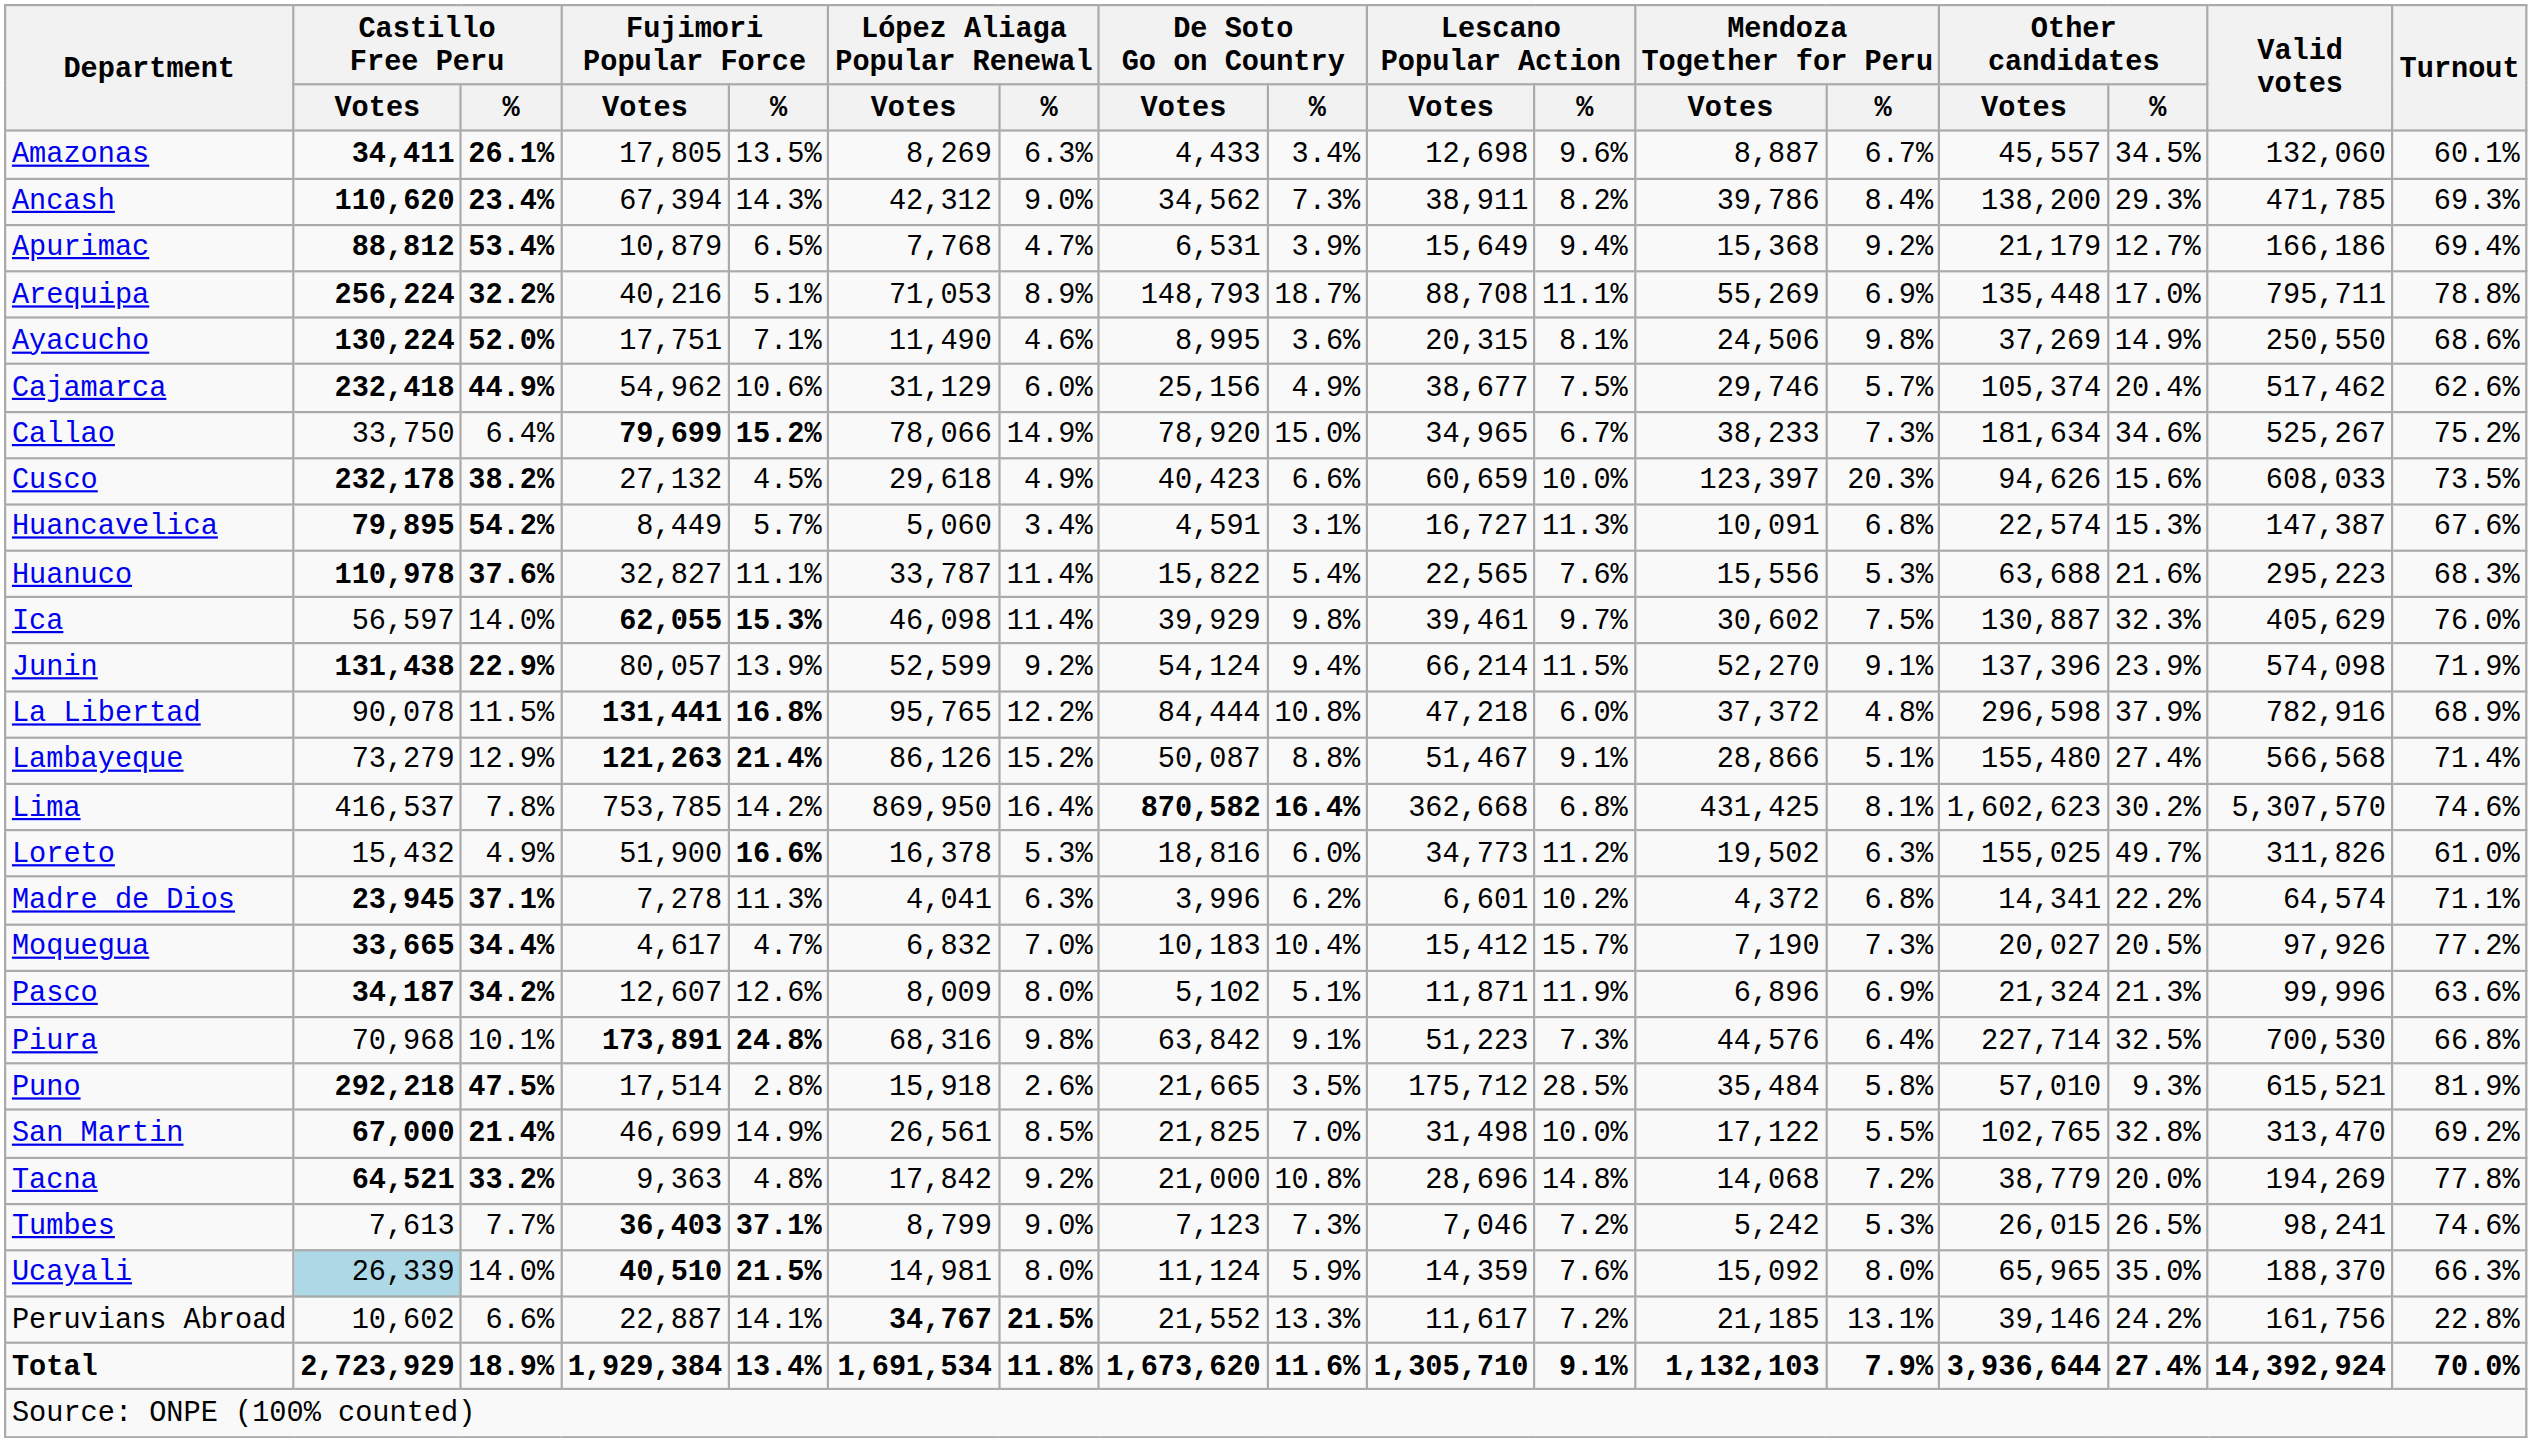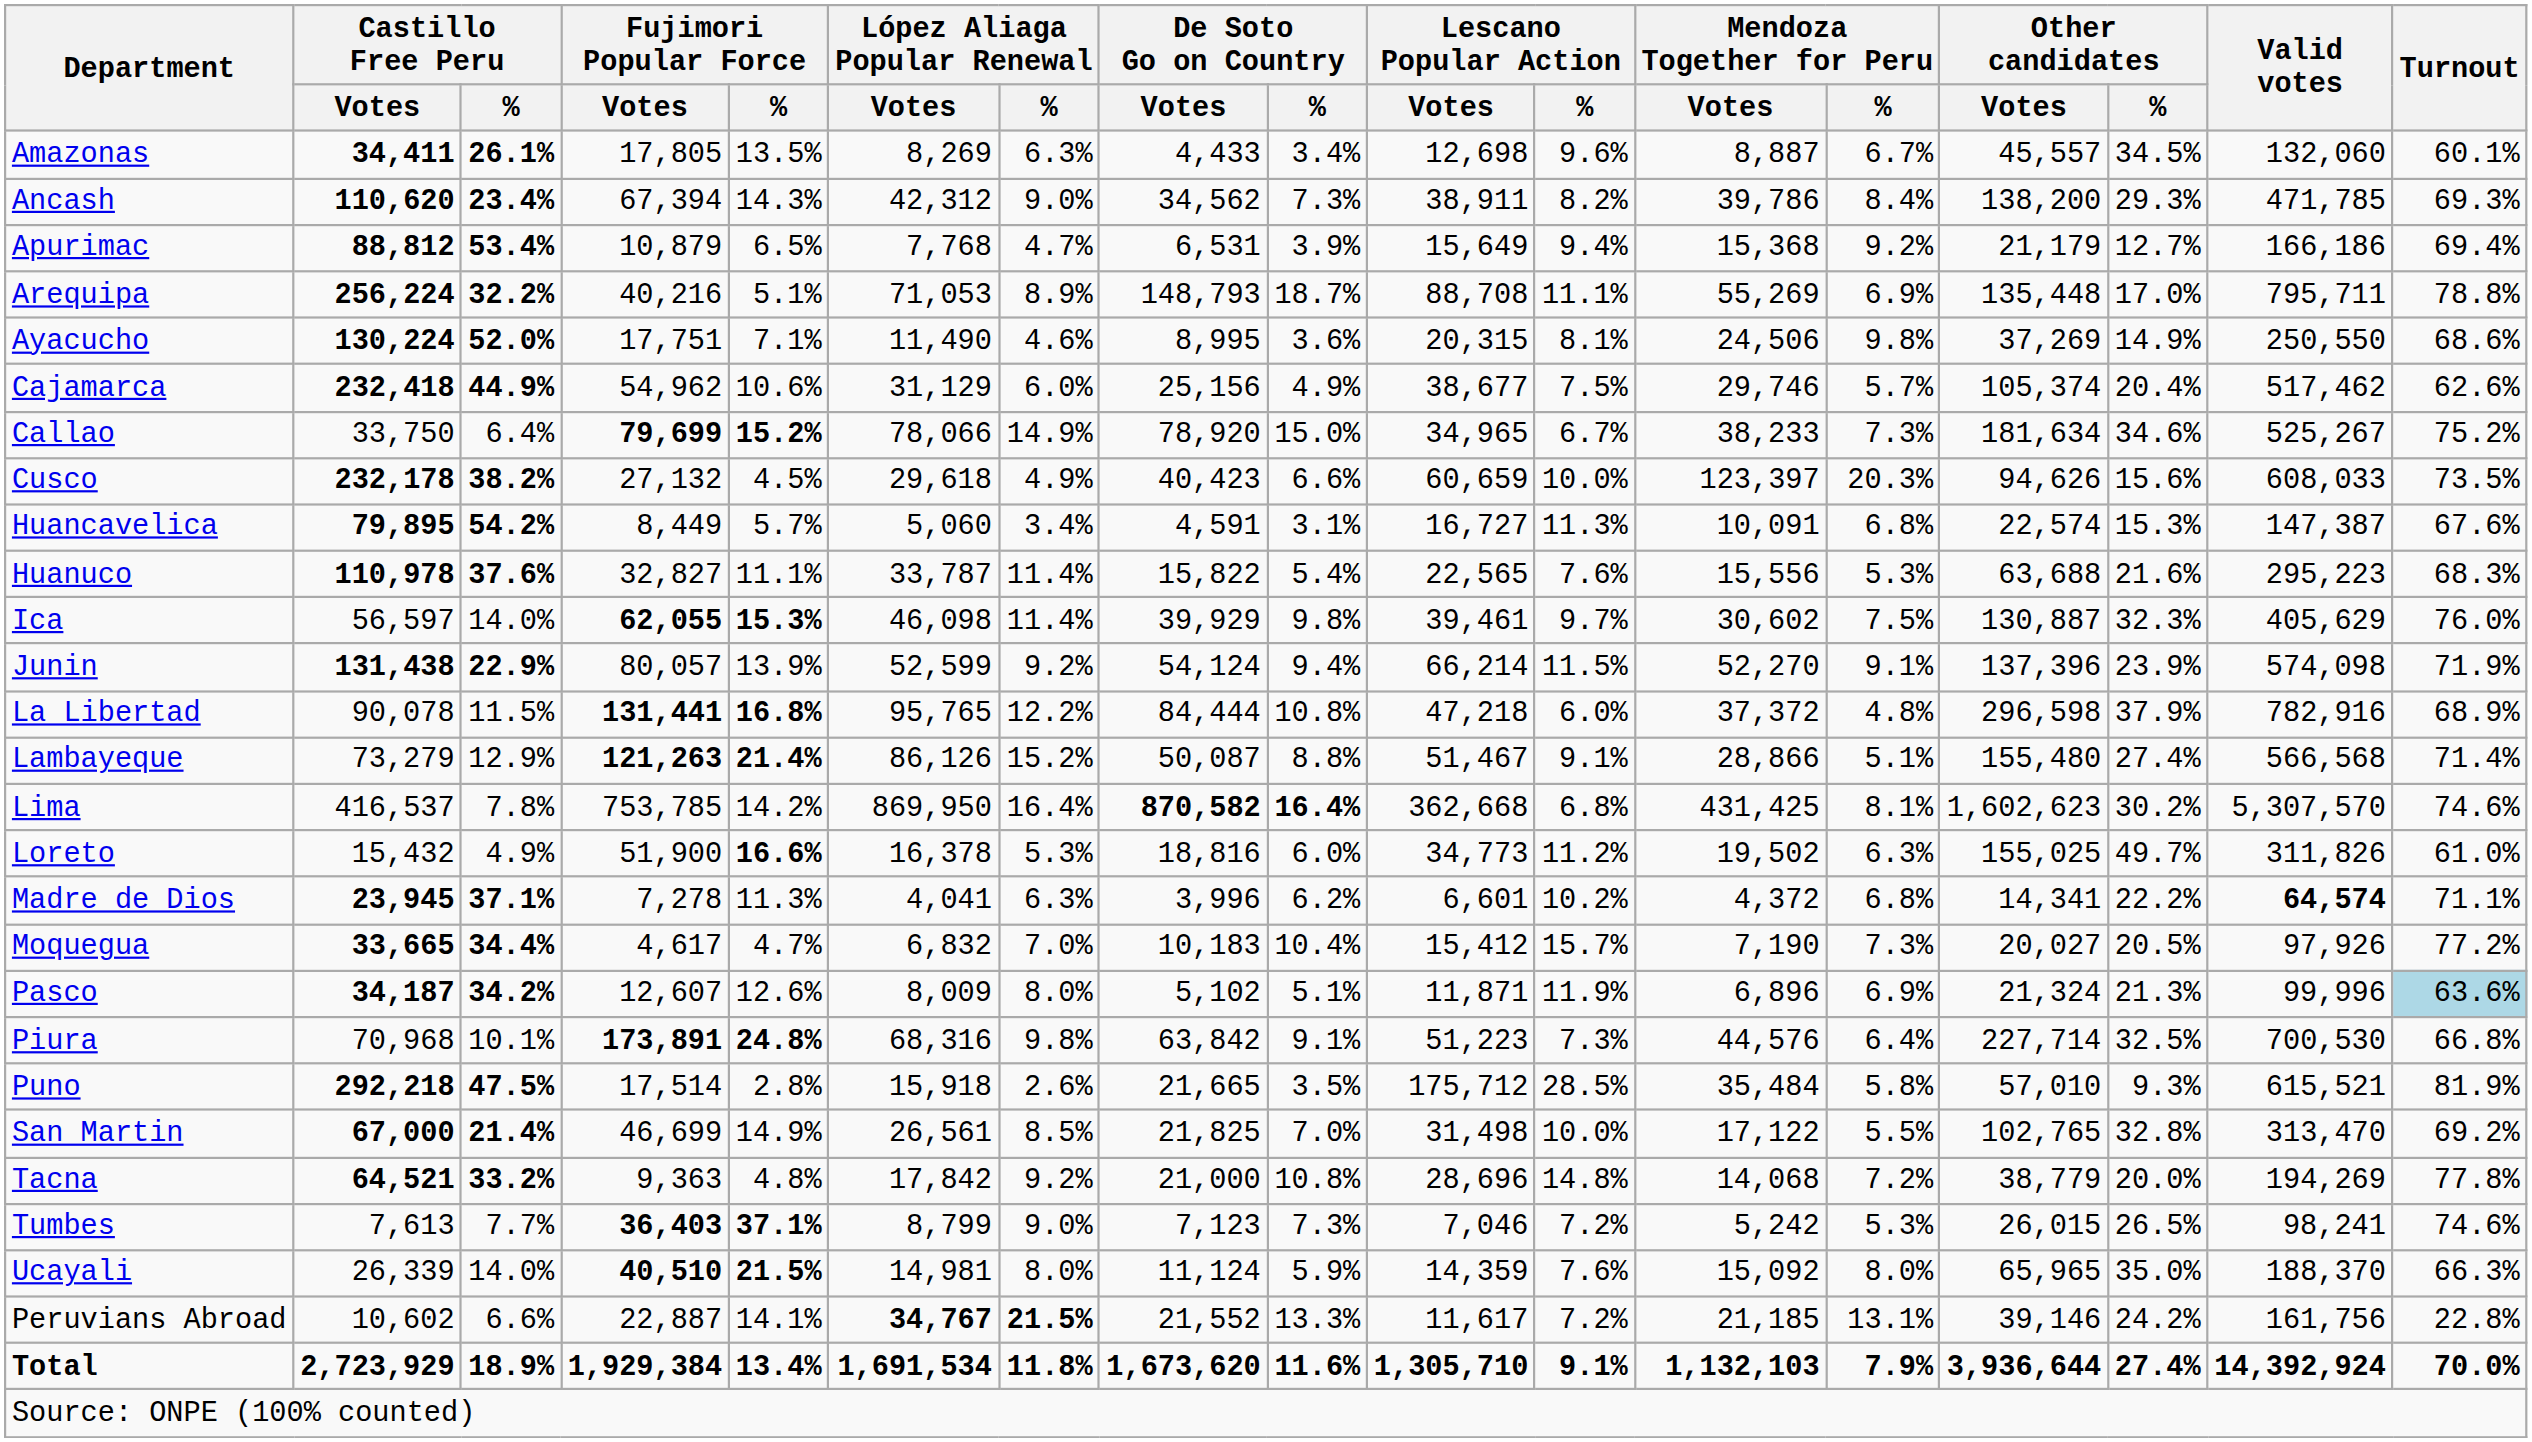(2334, 900) normal -> (2334, 900) bold
(2477, 994) no background -> (2477, 994) lightblue background
(403, 1273) lightblue background -> (403, 1273) no background
